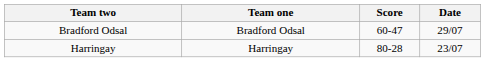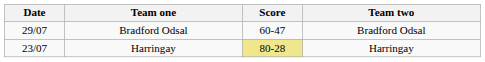columns swapped: (450, 13) <-> (93, 13)
(390, 48) no background -> (272, 48) khaki background
